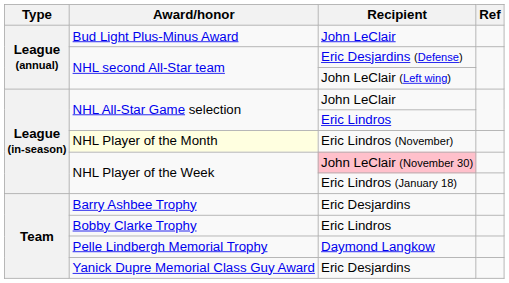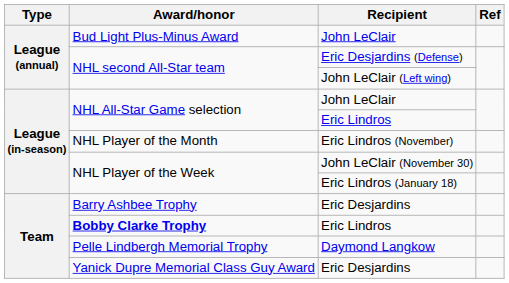(145, 141) lightyellow background -> (145, 141) no background
(397, 162) pink background -> (397, 162) no background
(135, 225) normal -> (139, 225) bold
